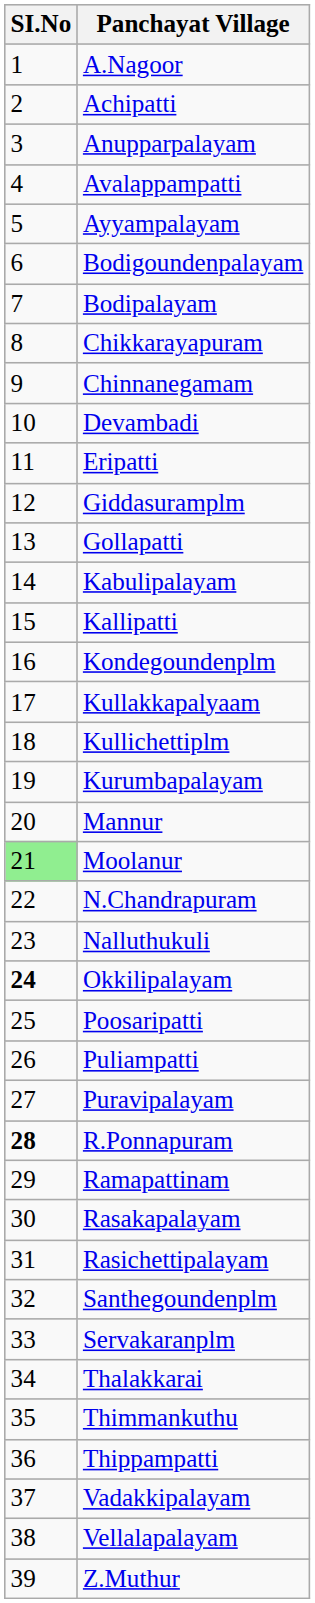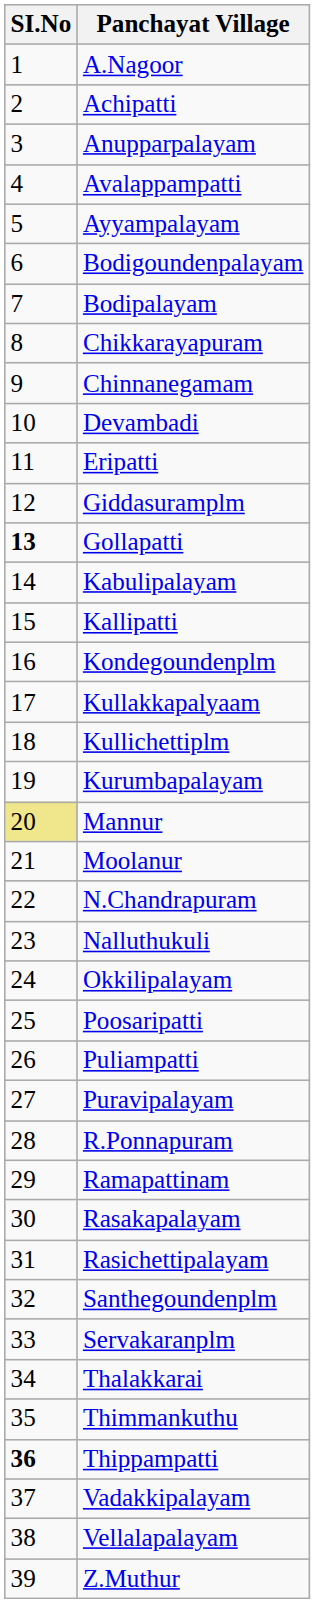(23, 542) normal -> (23, 542) bold
(23, 821) no background -> (23, 821) khaki background
(23, 861) lightgreen background -> (23, 861) no background
(23, 980) bold -> (23, 980) normal
(23, 1139) bold -> (23, 1139) normal
(23, 1458) normal -> (23, 1458) bold
